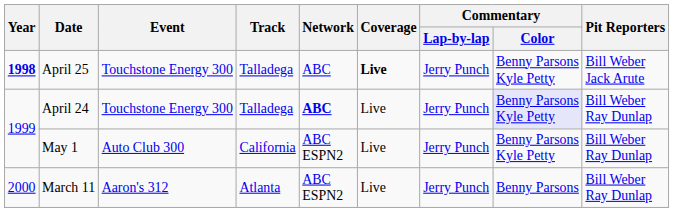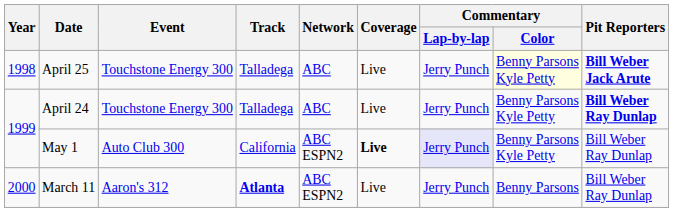(22, 69) bold -> (22, 69) normal
(374, 69) bold -> (373, 69) normal
(537, 69) no background -> (537, 69) lightyellow background
(615, 69) normal -> (618, 69) bold
(317, 108) bold -> (317, 108) normal
(537, 108) lavender background -> (537, 108) no background
(619, 108) normal -> (621, 108) bold
(373, 147) normal -> (374, 147) bold
(456, 147) no background -> (456, 147) lavender background
(260, 187) normal -> (262, 187) bold
